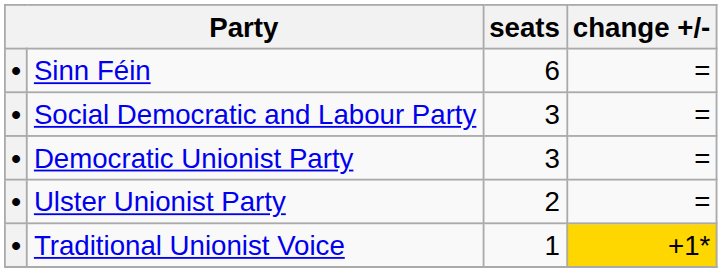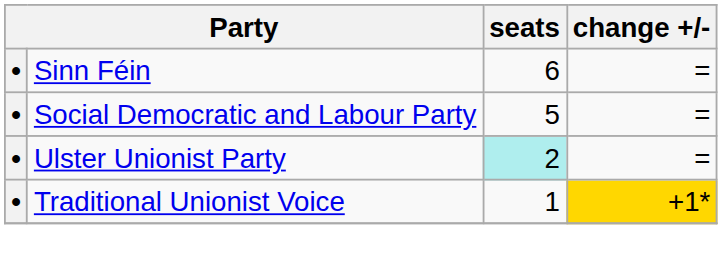(552, 115) 3 -> (552, 115) 5
- row: (194, 158)
(552, 202) no background -> (552, 158) paleturquoise background
